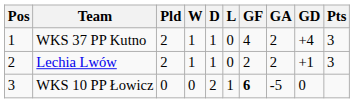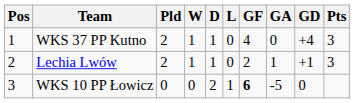(273, 39) 2 -> (273, 39) 0
(273, 62) 2 -> (273, 62) 1
